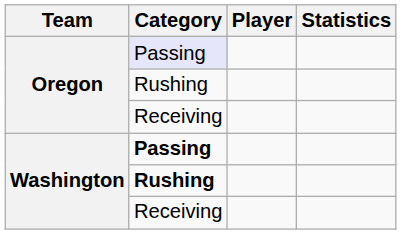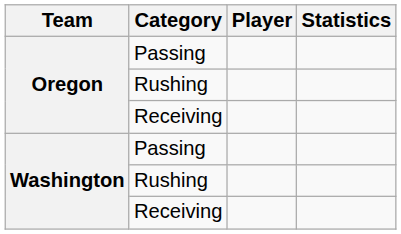(170, 52) lavender background -> (170, 52) no background
(173, 148) bold -> (170, 148) normal
(174, 180) bold -> (171, 180) normal
